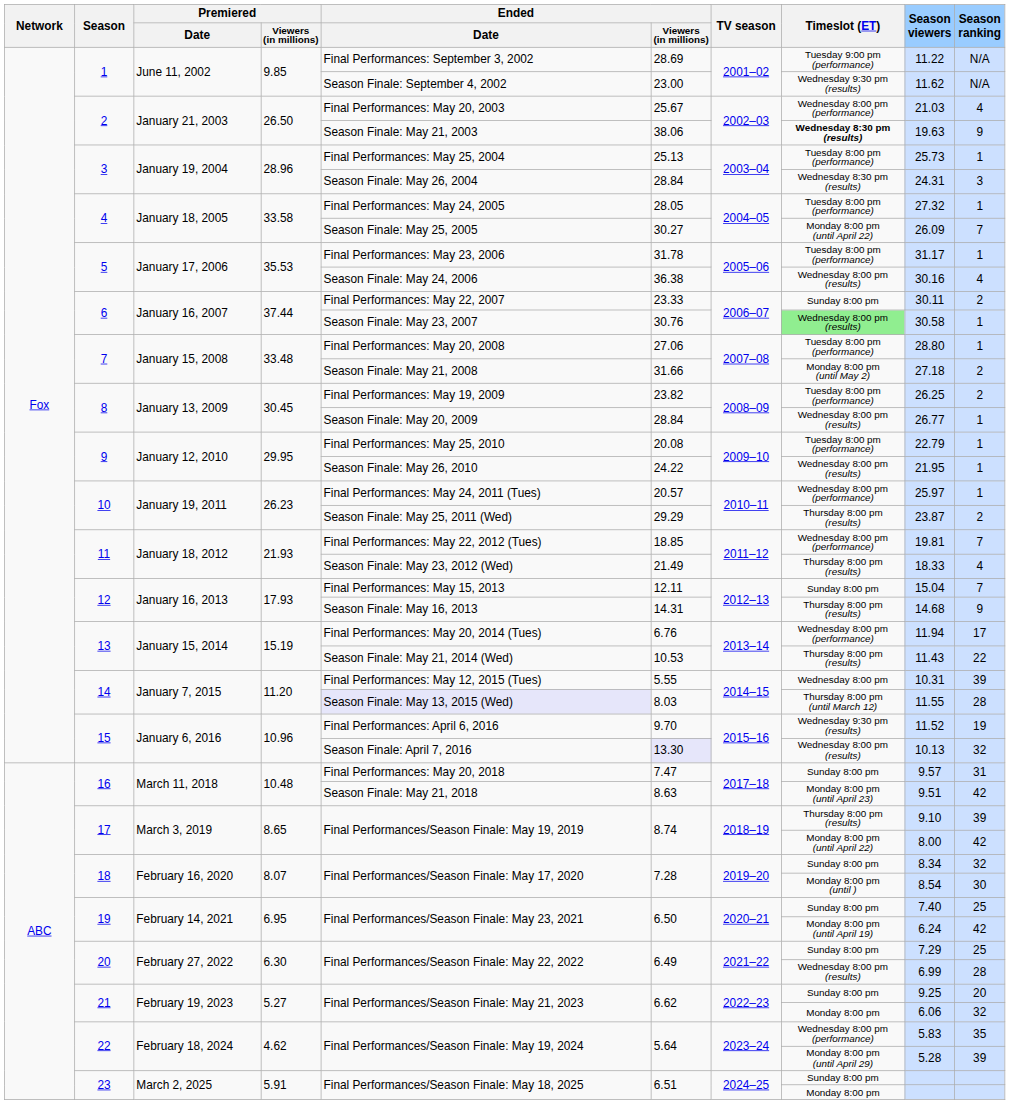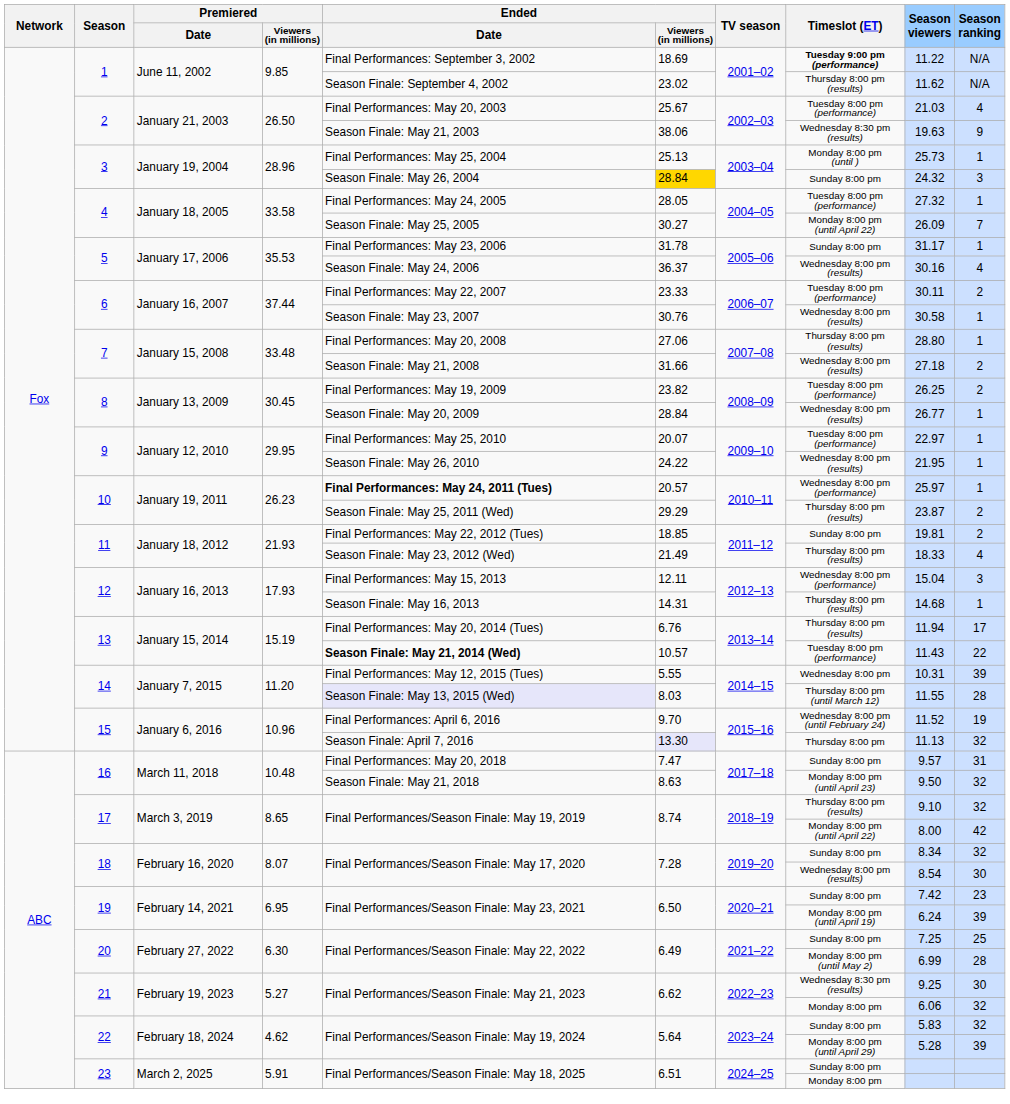(669, 59) 28.69 -> (673, 59) 18.69
(843, 60) normal -> (845, 60) bold
(669, 84) 23.00 -> (673, 84) 23.02
(843, 84) Wednesday 9:30 pm (results) -> (845, 84) Thursday 8:00 pm (results)
(843, 108) Wednesday 8:00 pm (performance) -> (845, 108) Tuesday 8:00 pm (performance)
(843, 133) bold -> (845, 133) normal
(843, 157) Tuesday 8:00 pm (performance) -> (845, 157) Monday 8:00 pm (until )
(669, 181) no background -> (673, 179) gold background
(843, 182) Wednesday 8:30 pm (results) -> (845, 179) Sunday 8:00 pm
(930, 181) 24.31 -> (930, 179) 24.32
(843, 255) Tuesday 8:00 pm (performance) -> (845, 246) Sunday 8:00 pm
(669, 279) 36.38 -> (673, 268) 36.37
(843, 301) Sunday 8:00 pm -> (845, 292) Tuesday 8:00 pm (performance)
(843, 322) lightgreen background -> (845, 317) no background
(843, 347) Tuesday 8:00 pm (performance) -> (845, 341) Thursday 8:00 pm (results)
(843, 371) Monday 8:00 pm (until May 2) -> (845, 366) Wednesday 8:00 pm (results)
(669, 444) 20.08 -> (673, 438) 20.07
(930, 444) 22.79 -> (930, 438) 22.97
(432, 493) normal -> (439, 487) bold
(843, 542) Wednesday 8:00 pm (performance) -> (845, 534) Sunday 8:00 pm
(980, 542) 7 -> (980, 533) 2
(843, 588) Sunday 8:00 pm -> (845, 579) Wednesday 8:00 pm (performance)
(980, 588) 7 -> (980, 579) 3
(980, 609) 9 -> (980, 604) 1
(843, 634) Wednesday 8:00 pm (performance) -> (845, 628) Thursday 8:00 pm (results)
(418, 658) normal -> (423, 652) bold
(669, 658) 10.53 -> (673, 652) 10.57
(843, 658) Thursday 8:00 pm (results) -> (845, 653) Tuesday 8:00 pm (performance)
(843, 726) Wednesday 9:30 pm (results) -> (845, 720) Wednesday 8:00 pm (until February 24)
(843, 750) Wednesday 8:00 pm (results) -> (845, 742) Thursday 8:00 pm
(930, 750) 10.13 -> (930, 742) 11.13
(930, 793) 9.51 -> (930, 782) 9.50
(980, 793) 42 -> (980, 782) 32
(980, 818) 39 -> (980, 806) 32
(843, 885) Monday 8:00 pm (until ) -> (845, 874) Wednesday 8:00 pm (results)
(930, 907) 7.40 -> (930, 896) 7.42
(980, 907) 25 -> (980, 896) 23
(980, 928) 42 -> (980, 917) 39
(930, 950) 7.29 -> (930, 939) 7.25
(843, 972) Wednesday 8:00 pm (results) -> (845, 961) Monday 8:00 pm (until May 2)
(843, 993) Sunday 8:00 pm -> (845, 985) Wednesday 8:30 pm (results)
(980, 993) 20 -> (980, 985) 30
(843, 1034) Wednesday 8:00 pm (performance) -> (845, 1025) Sunday 8:00 pm
(980, 1033) 35 -> (980, 1025) 32
